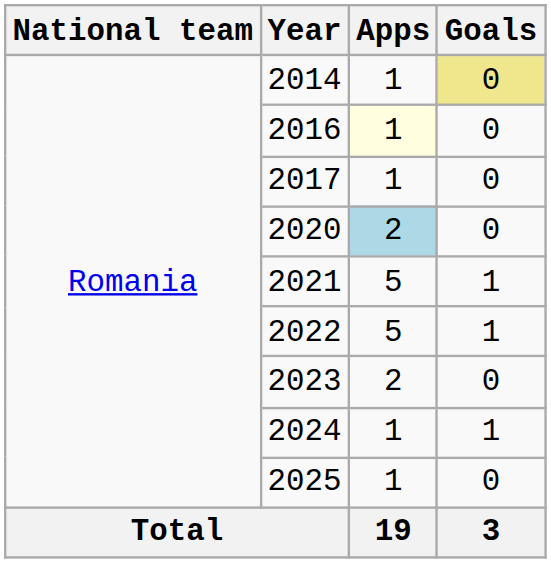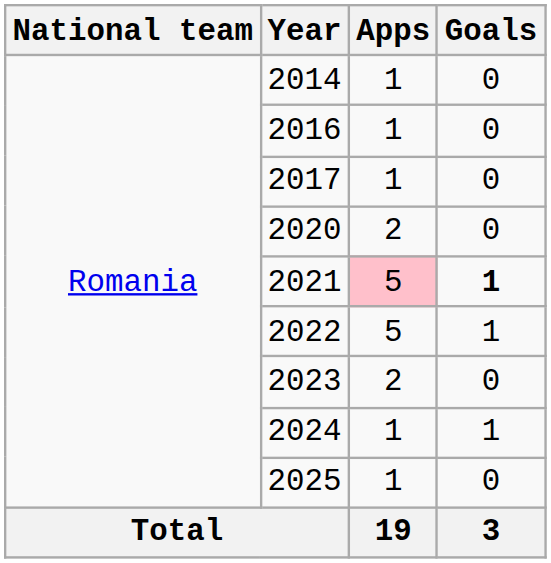(491, 81) khaki background -> (491, 81) no background
(393, 131) lightyellow background -> (393, 131) no background
(393, 231) lightblue background -> (393, 231) no background
(393, 281) no background -> (393, 281) pink background
(491, 281) normal -> (491, 281) bold
